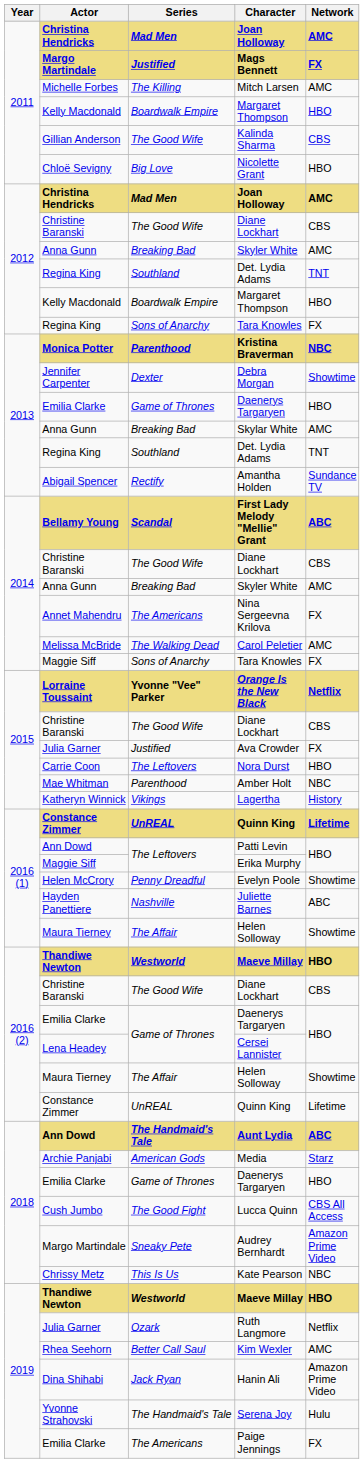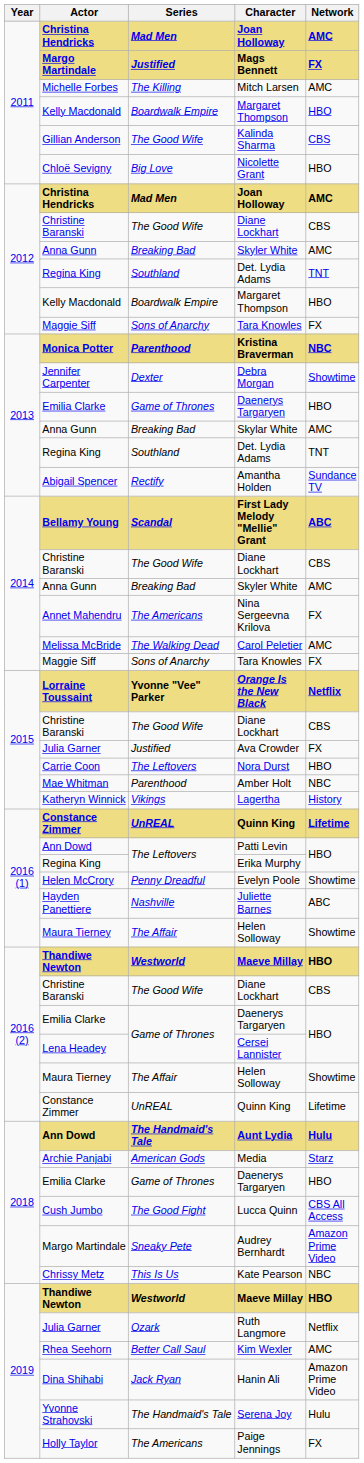(71, 325) Regina King -> (69, 325) Maggie Siff
(69, 863) Maggie Siff -> (71, 863) Regina King
(320, 1136) ABC -> (320, 1136) Hulu
(74, 1443) Emilia Clarke -> (70, 1443) Holly Taylor
